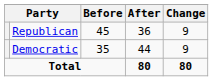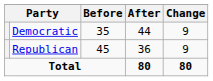rows swapped: (45, 49) <-> (45, 31)
